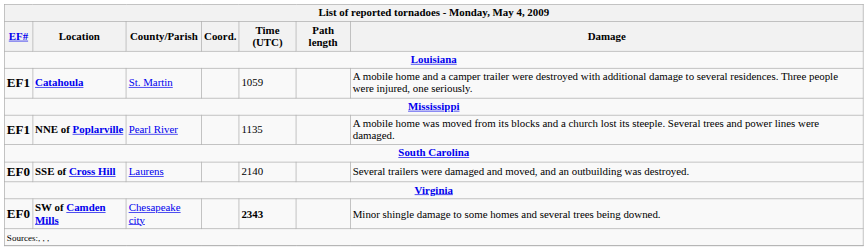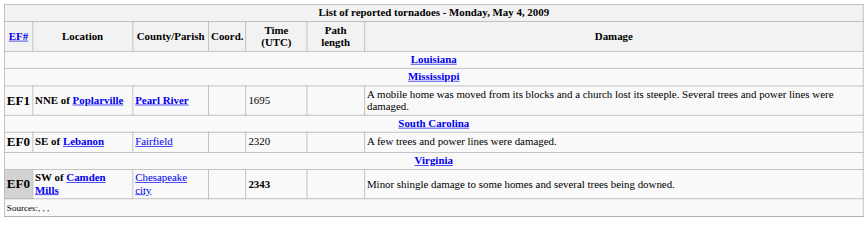- row: (59, 83)
(153, 130) normal -> (162, 100) bold
(252, 130) 1135 -> (259, 100) 1695
- row: (75, 171)
+ row: (70, 142)
(18, 213) no background -> (18, 184) lightgrey background
